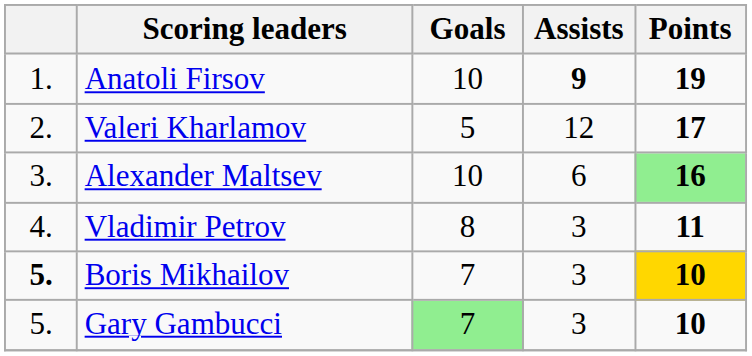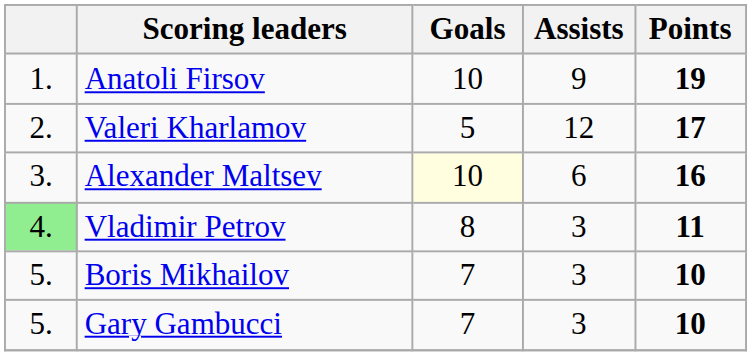(579, 78) bold -> (579, 78) normal
(468, 176) no background -> (468, 176) lightyellow background
(690, 176) lightgreen background -> (690, 176) no background
(41, 226) no background -> (41, 226) lightgreen background
(41, 275) bold -> (41, 275) normal
(690, 275) gold background -> (690, 275) no background
(468, 324) lightgreen background -> (468, 324) no background
